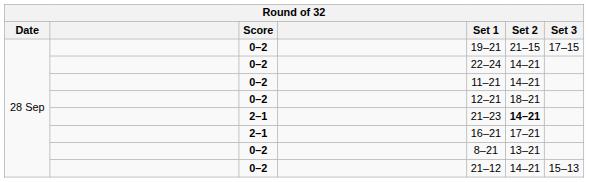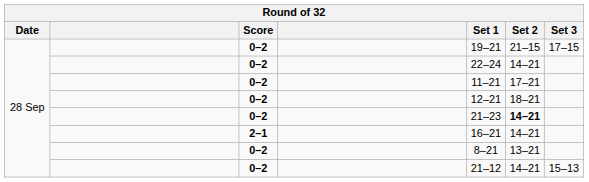(525, 82) 14–21 -> (525, 82) 17–21
(258, 116) 2–1 -> (258, 116) 0–2
(525, 133) 17–21 -> (525, 133) 14–21
